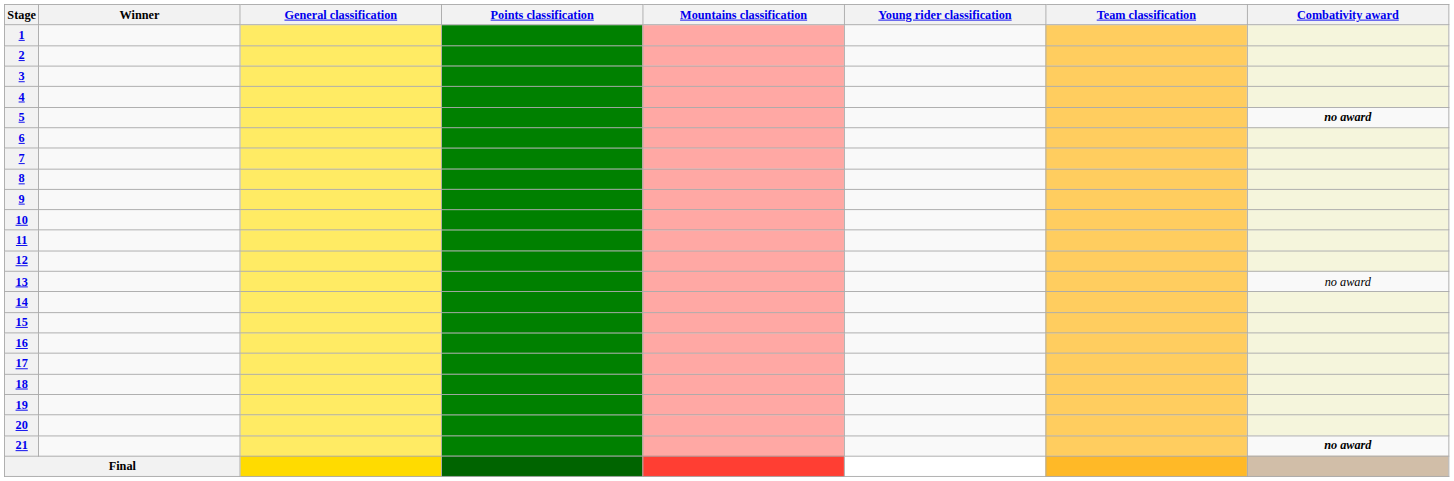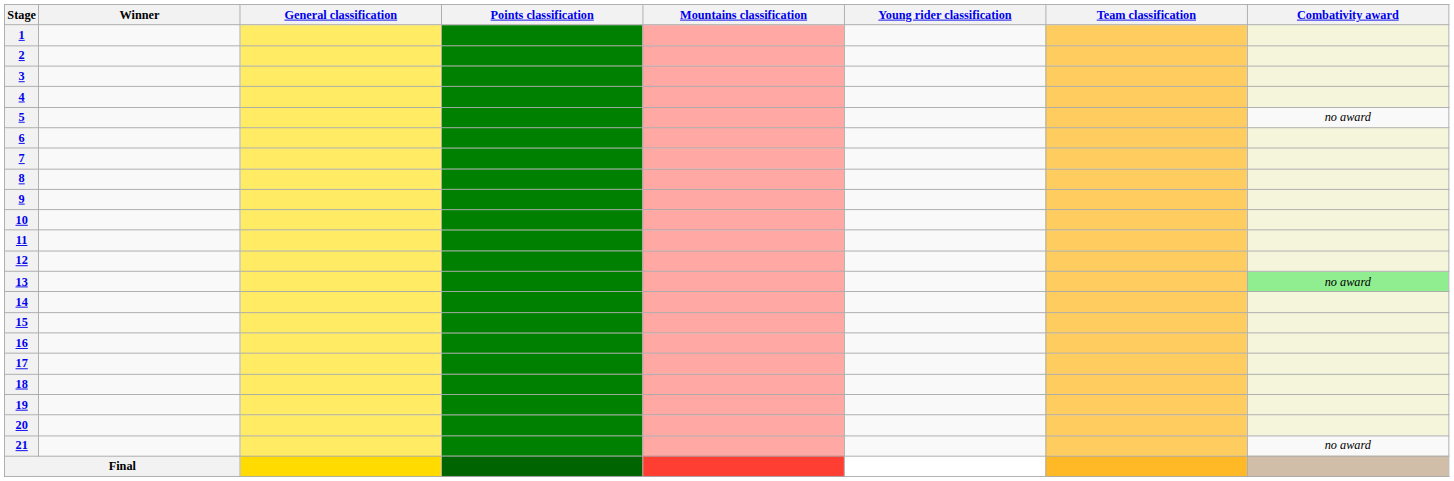(1348, 117) bold -> (1348, 117) normal
(1348, 281) no background -> (1348, 281) lightgreen background
(1348, 446) bold -> (1348, 446) normal
